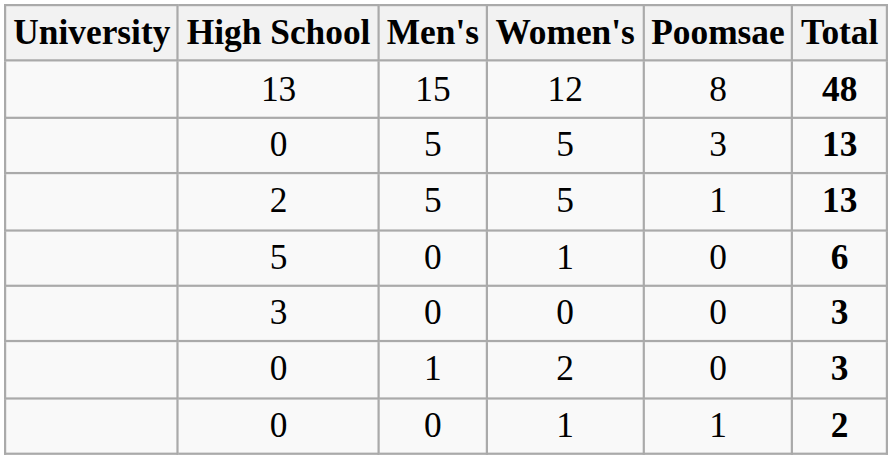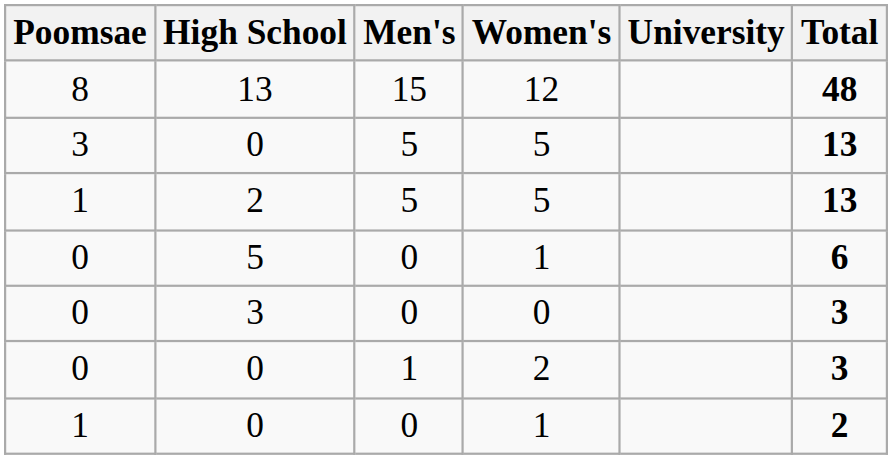columns swapped: (92, 32) <-> (718, 32)
